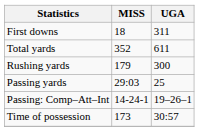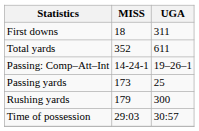rows swapped: (38, 65) <-> (58, 100)
(127, 83) 29:03 -> (122, 83) 173
(122, 117) 173 -> (127, 117) 29:03
